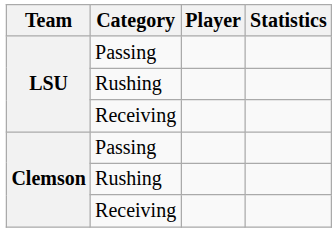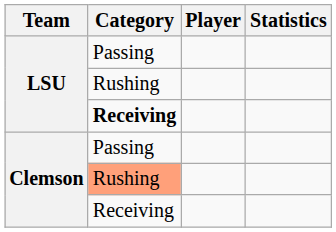(136, 115) normal -> (134, 115) bold
(128, 178) no background -> (126, 178) lightsalmon background
